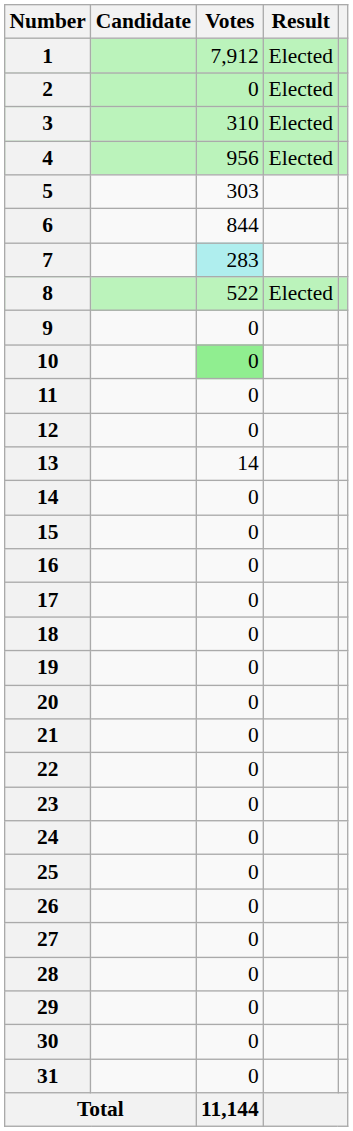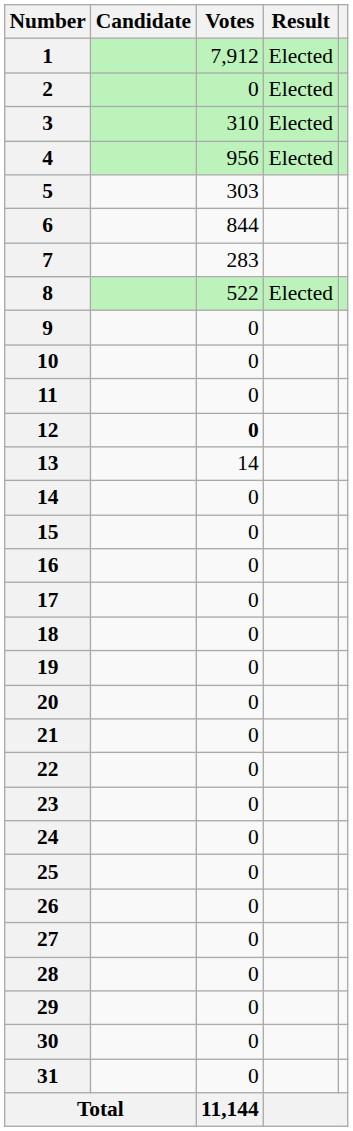(243, 259) paleturquoise background -> (243, 259) no background
(253, 361) lightgreen background -> (253, 361) no background
(253, 429) normal -> (253, 429) bold
